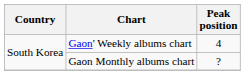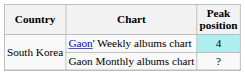(219, 43) no background -> (219, 43) paleturquoise background
